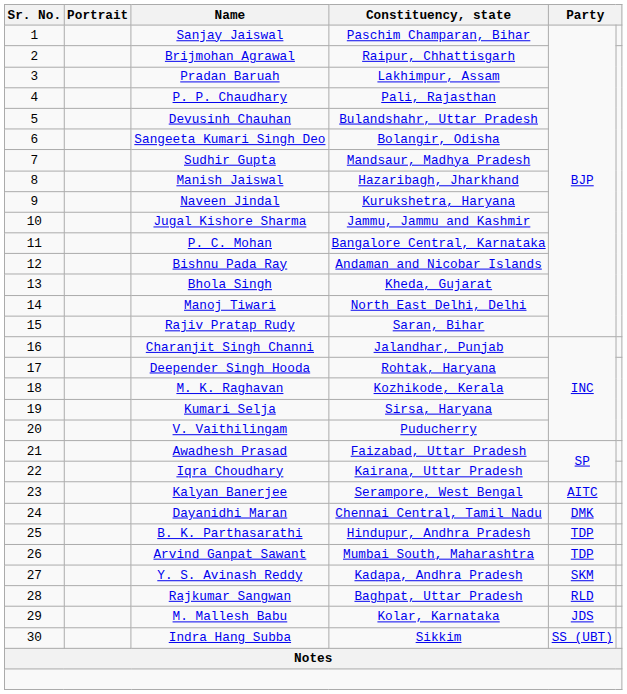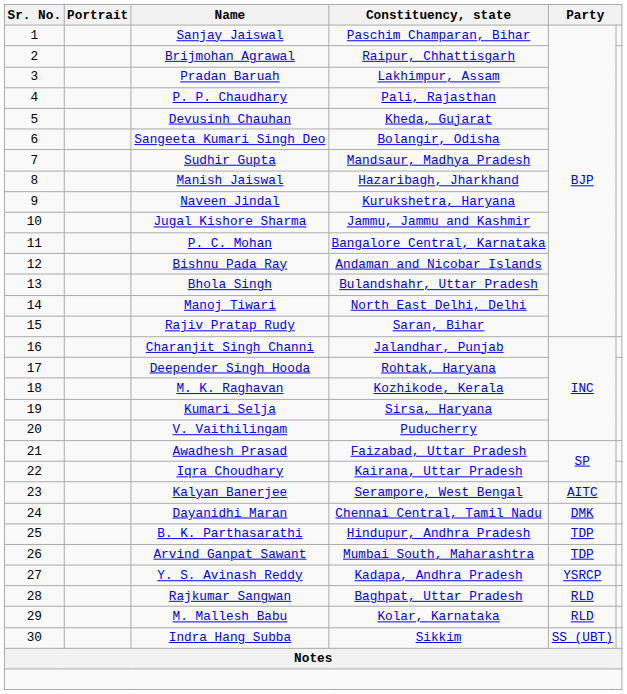(439, 119) Bulandshahr, Uttar Pradesh -> (439, 119) Kheda, Gujarat
(439, 285) Kheda, Gujarat -> (439, 285) Bulandshahr, Uttar Pradesh
(582, 575) SKM -> (582, 575) YSRCP
(582, 617) JDS -> (582, 617) RLD
